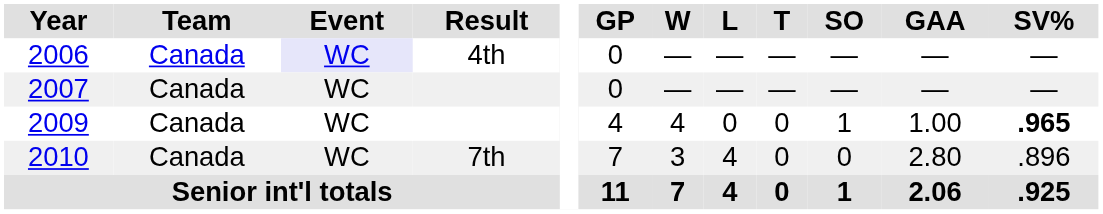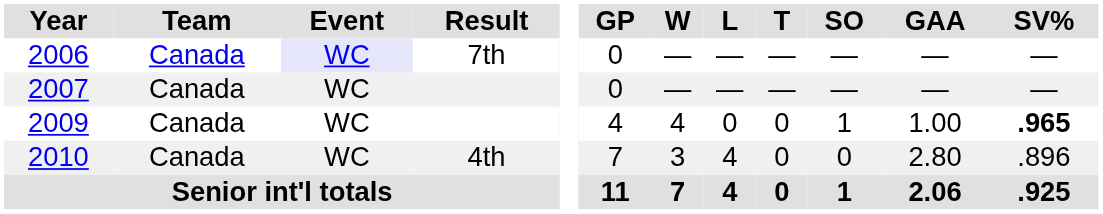(487, 54) 4th -> (487, 54) 7th
(487, 157) 7th -> (487, 157) 4th
